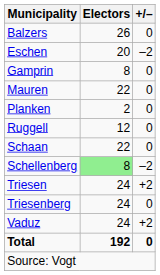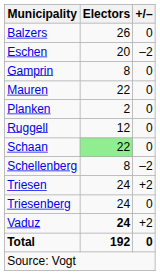(123, 147) no background -> (123, 147) lightgreen background
(127, 166) lightgreen background -> (127, 166) no background
(123, 223) normal -> (123, 223) bold
